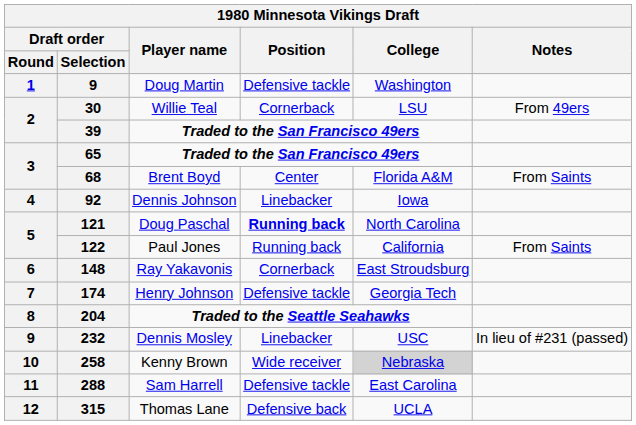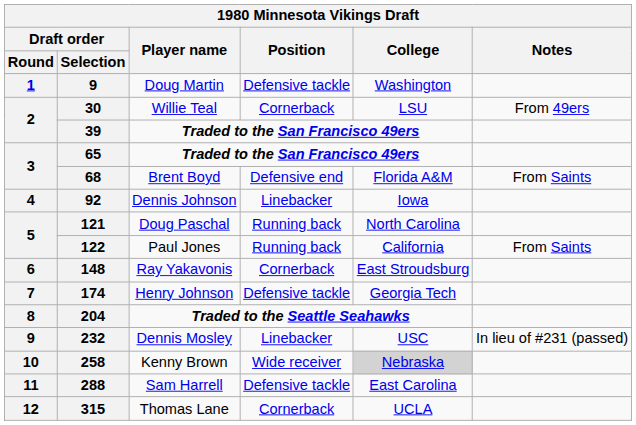(297, 177) Center -> (297, 177) Defensive end
(297, 223) bold -> (297, 223) normal
(297, 408) Defensive back -> (297, 408) Cornerback
